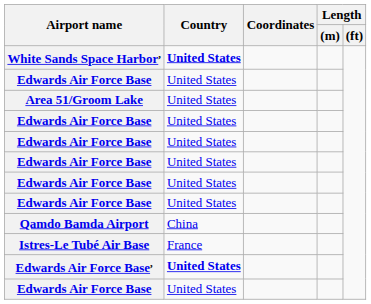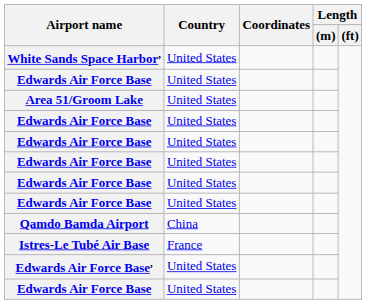(204, 57) bold -> (202, 57) normal
(204, 266) bold -> (202, 266) normal
